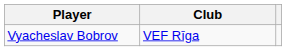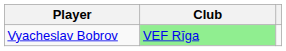(171, 35) no background -> (171, 35) lightgreen background
